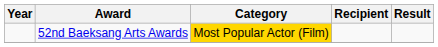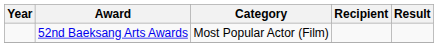(261, 33) gold background -> (261, 33) no background
